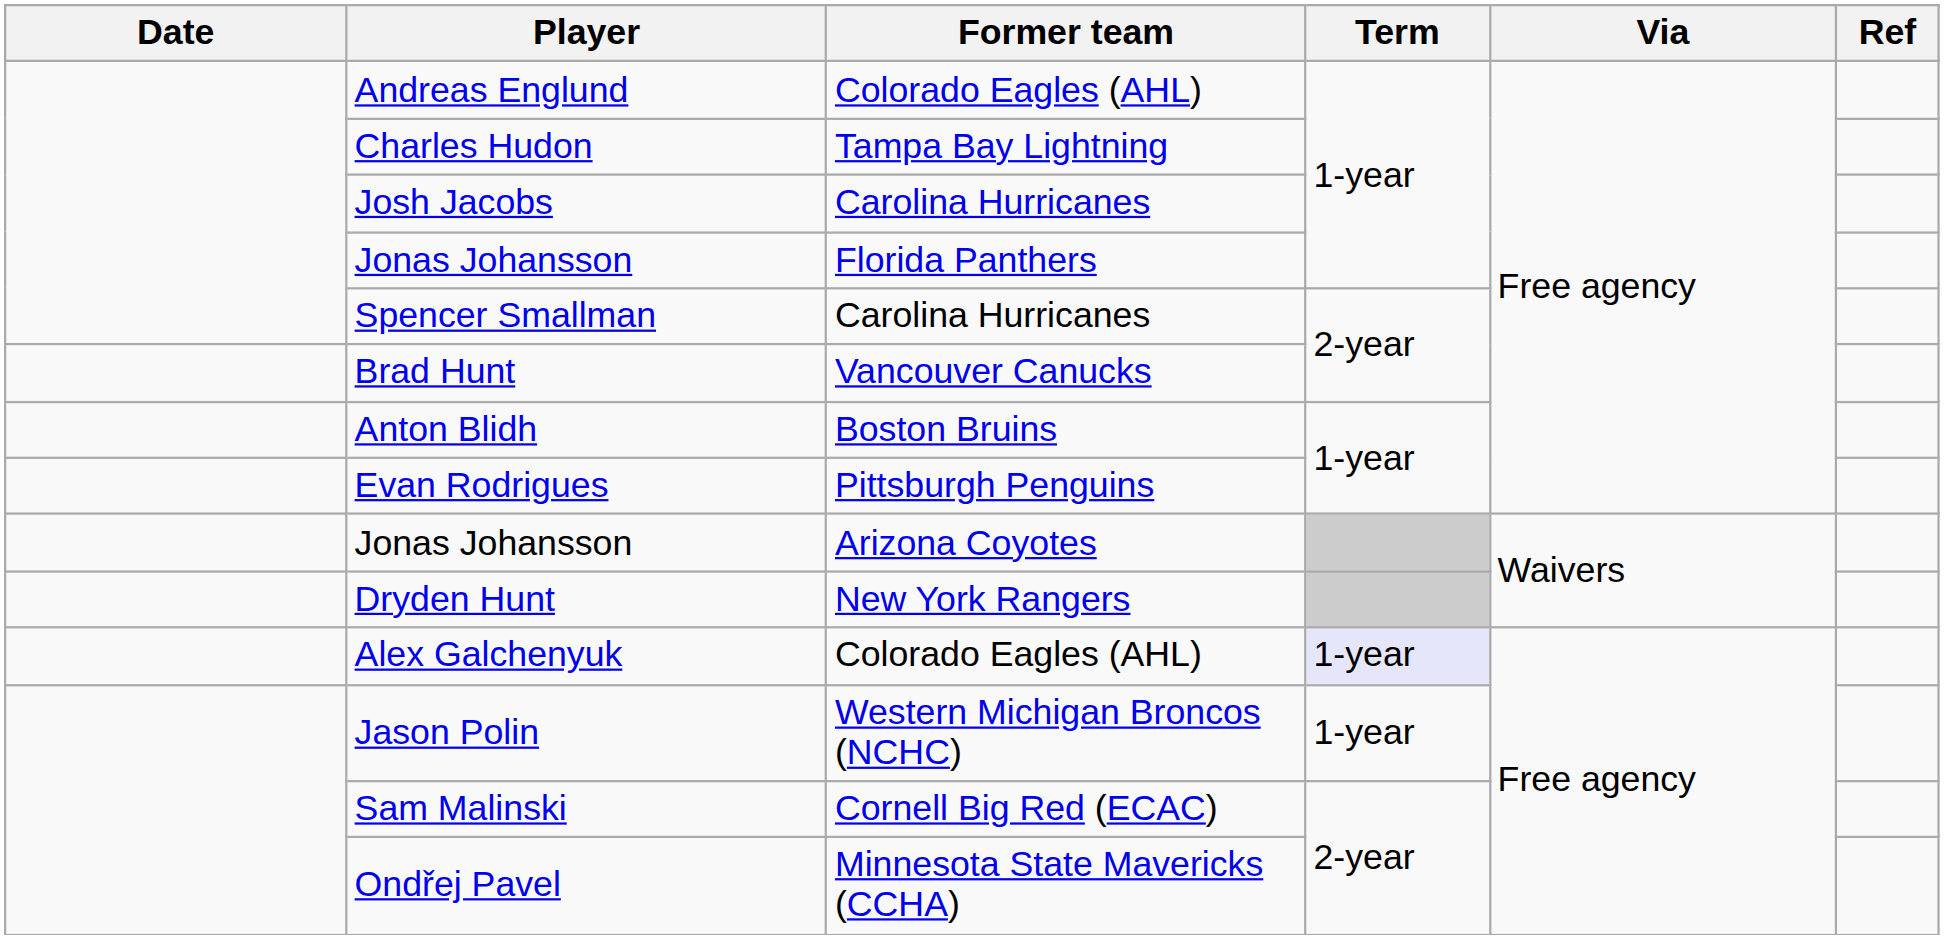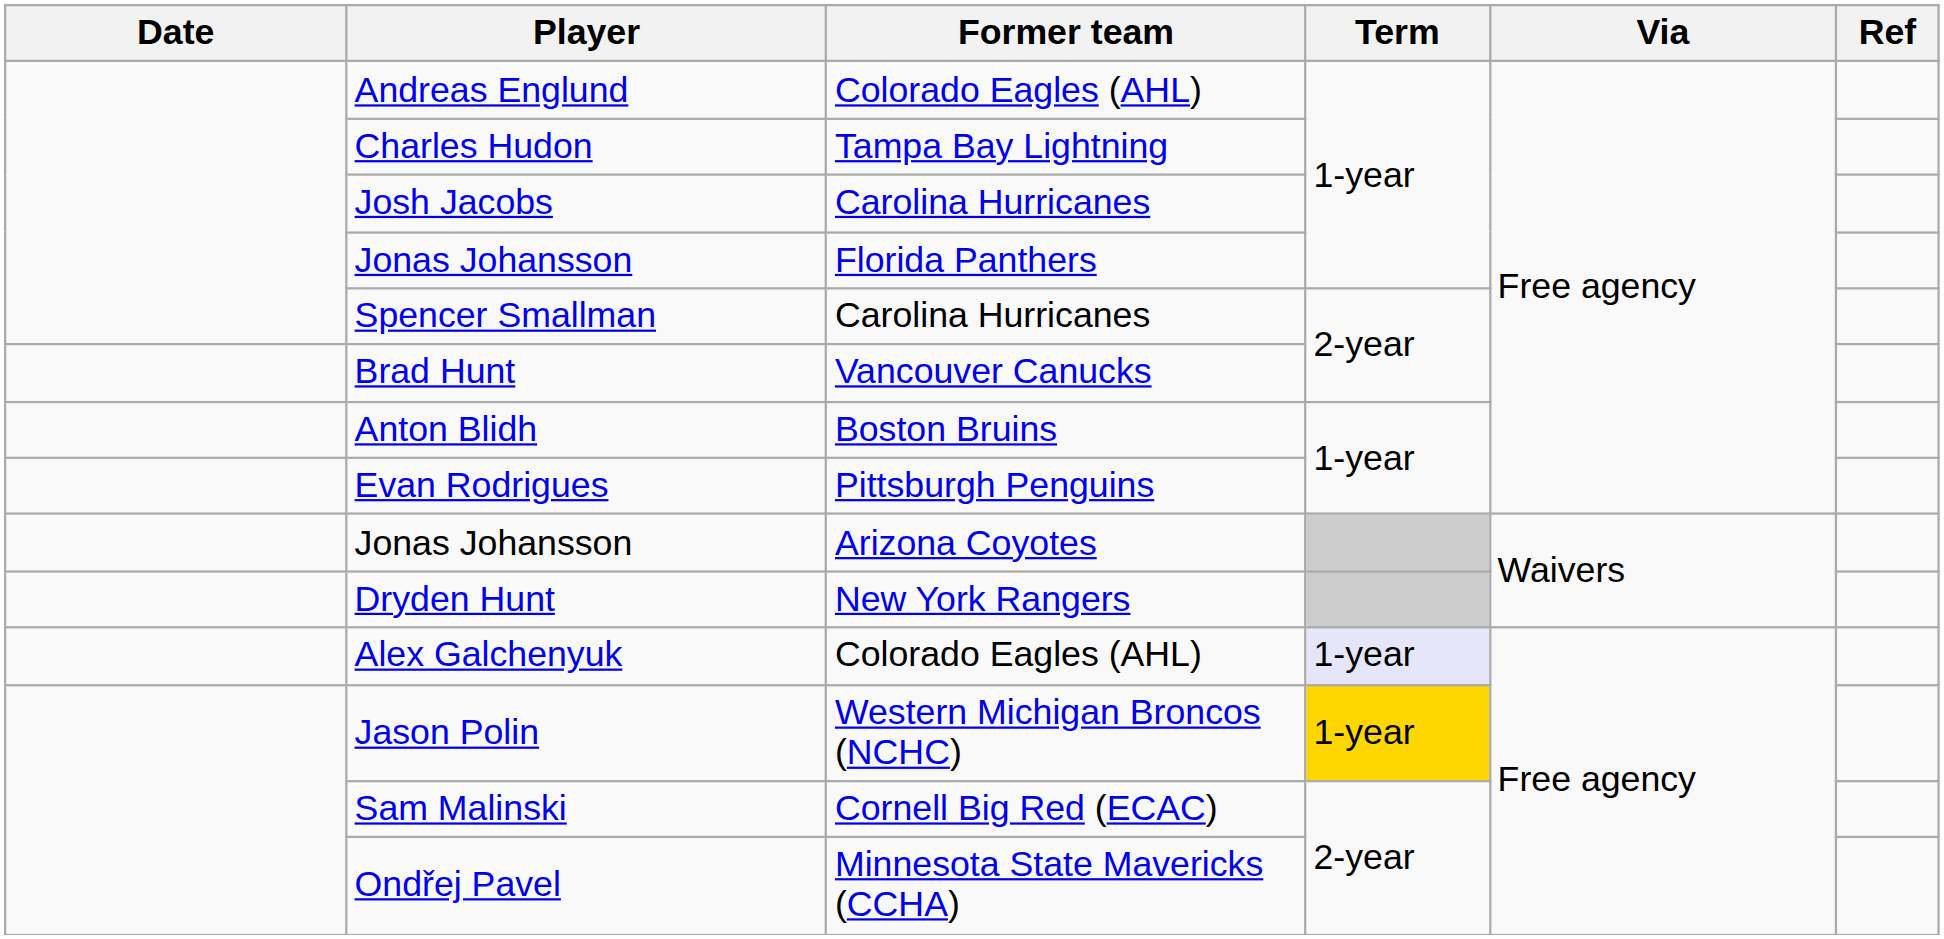(1364, 731) no background -> (1364, 731) gold background
